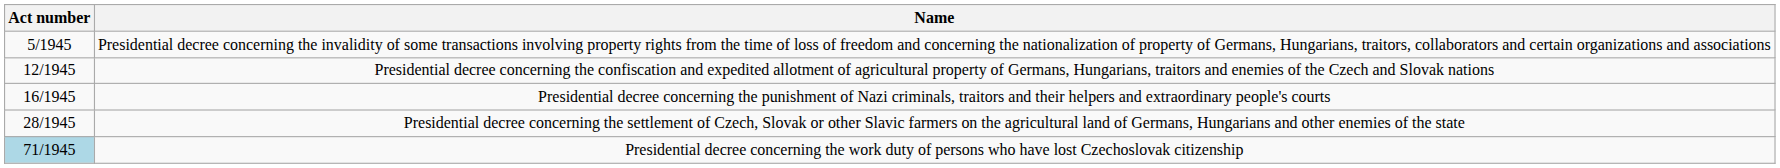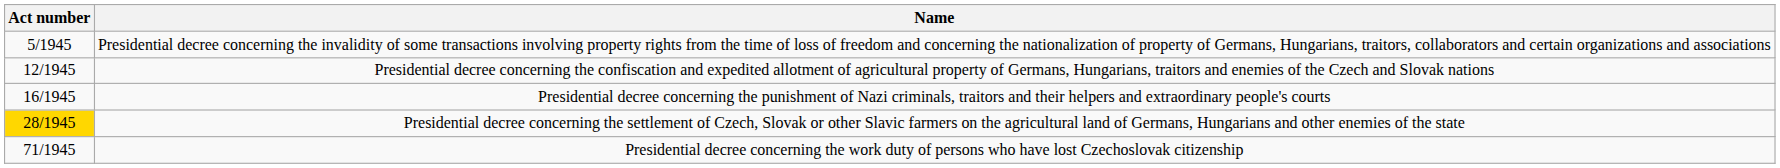(49, 123) no background -> (49, 123) gold background
(49, 149) lightblue background -> (49, 149) no background
